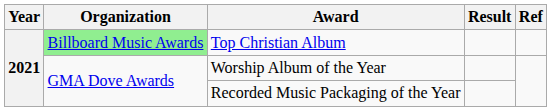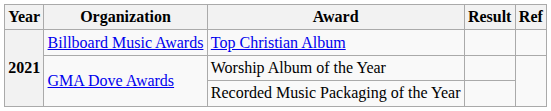(125, 42) lightgreen background -> (125, 42) no background
